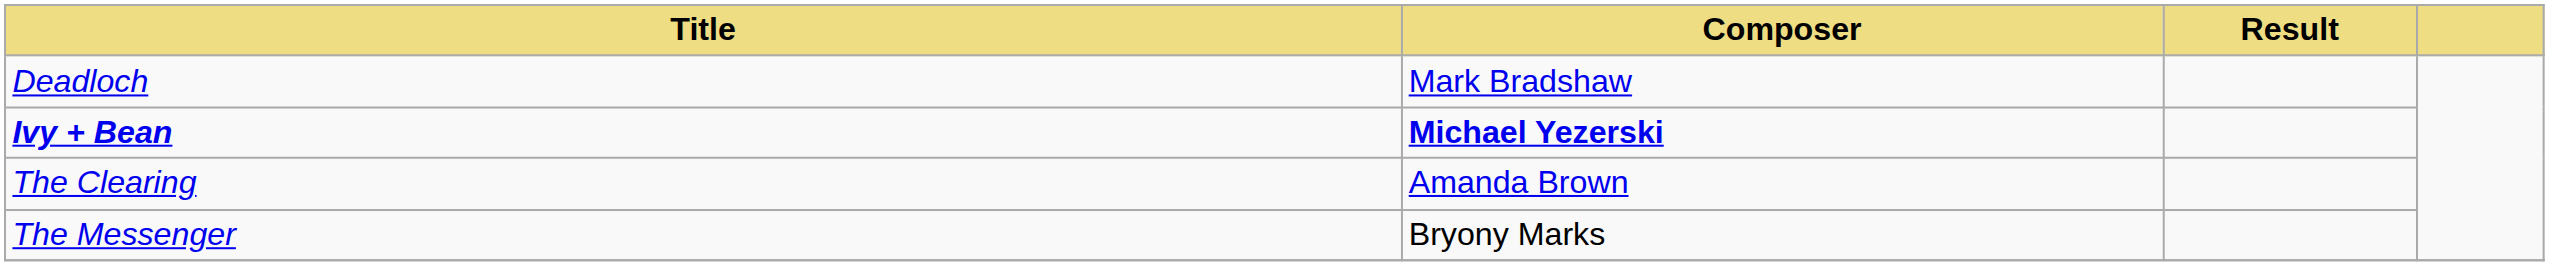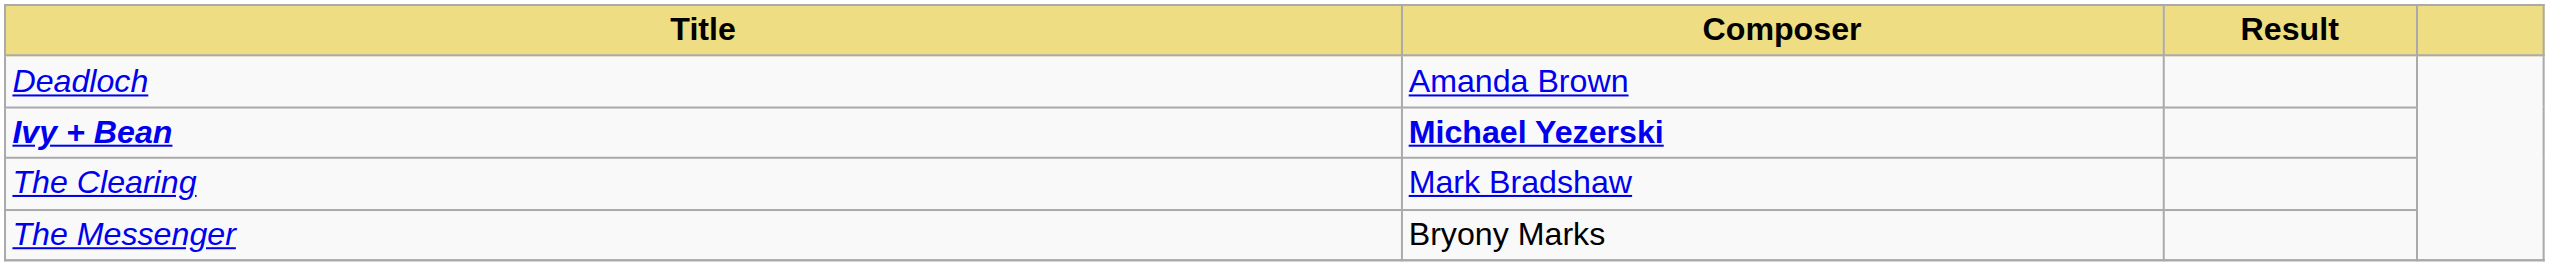(1520, 81) Mark Bradshaw -> (1519, 81) Amanda Brown
(1519, 183) Amanda Brown -> (1520, 183) Mark Bradshaw
